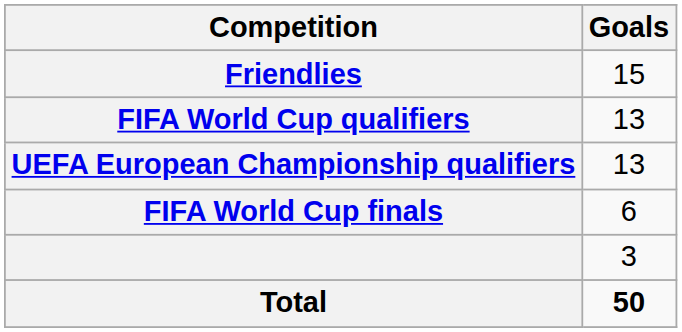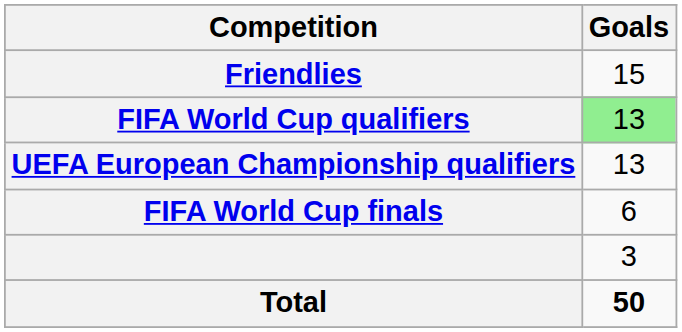(629, 119) no background -> (629, 119) lightgreen background
